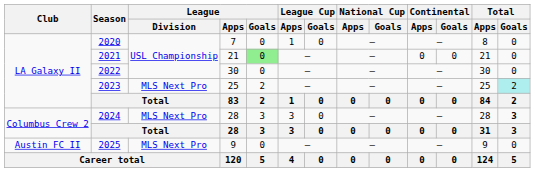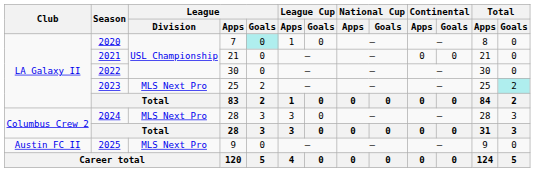(262, 41) no background -> (262, 41) paleturquoise background
(262, 56) lightgreen background -> (262, 56) no background
(514, 116) bold -> (514, 116) normal
